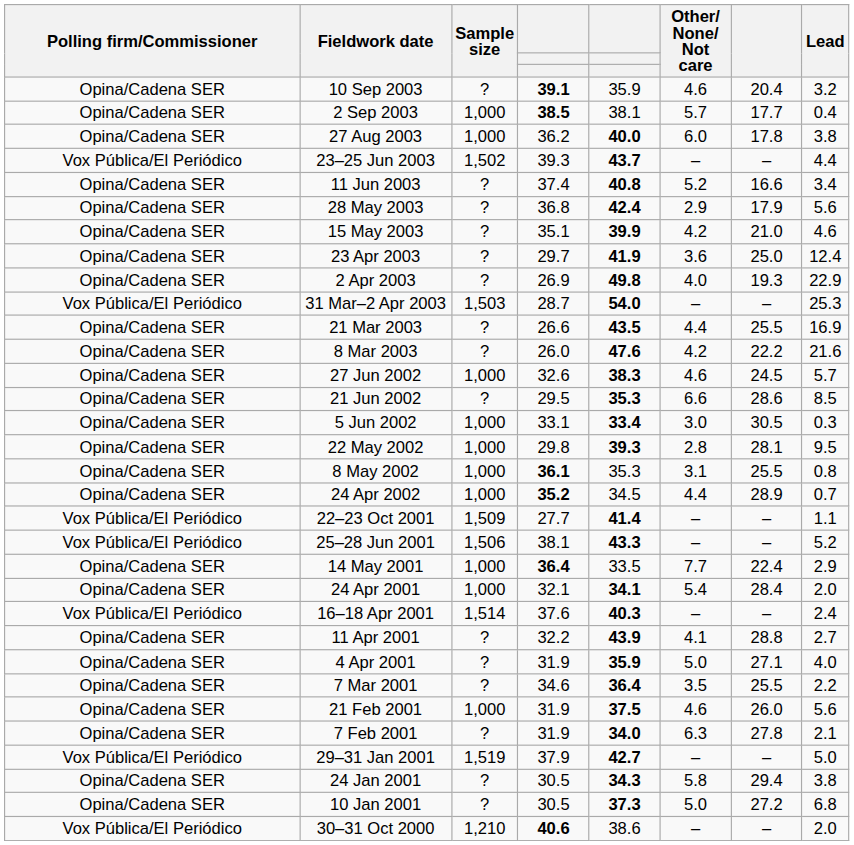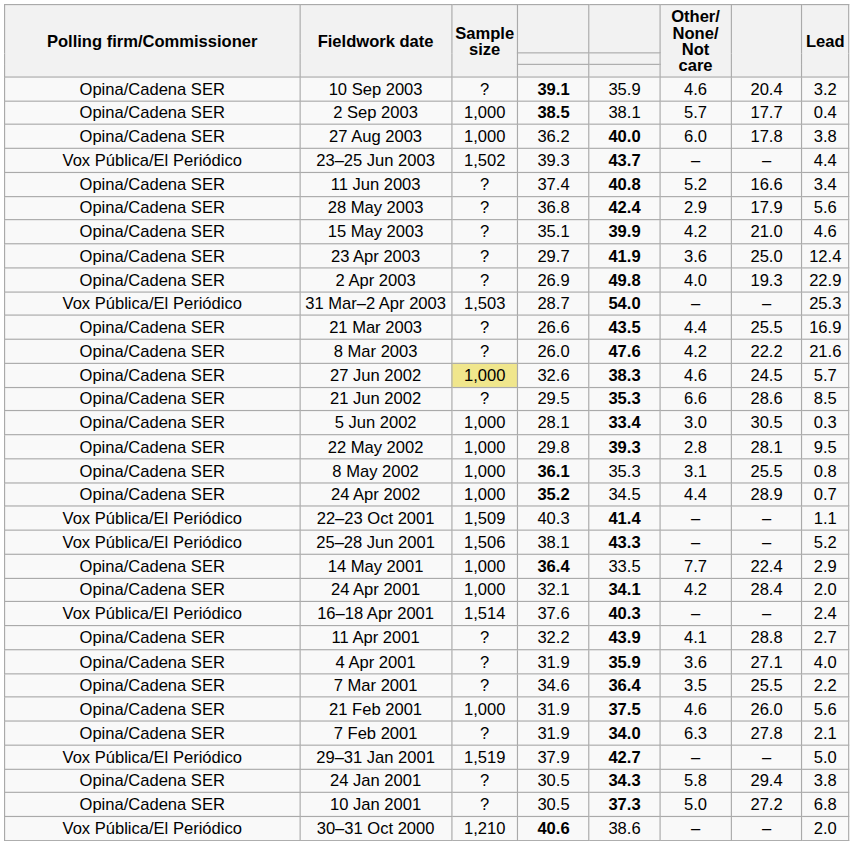(485, 375) no background -> (485, 375) khaki background
(553, 423) 33.1 -> (553, 423) 28.1
(553, 519) 27.7 -> (553, 519) 40.3
(696, 590) 5.4 -> (696, 590) 4.2
(696, 662) 5.0 -> (696, 662) 3.6
